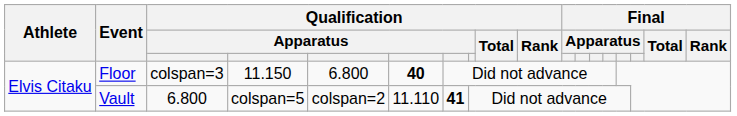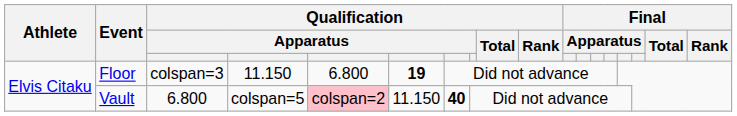(416, 74) 40 -> (416, 74) 19
(348, 99) no background -> (348, 99) pink background
(416, 99) 11.110 -> (416, 99) 11.150
(455, 99) 41 -> (457, 99) 40
